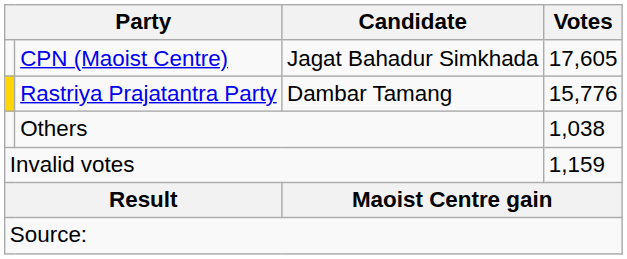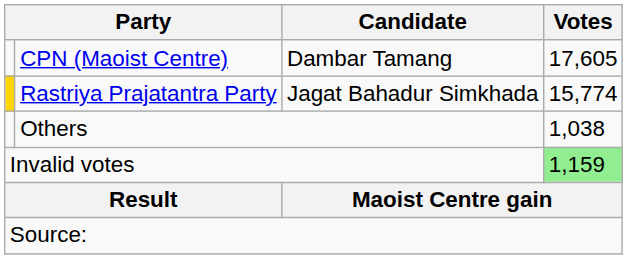(413, 57) Jagat Bahadur Simkhada -> (370, 57) Dambar Tamang
(370, 93) Dambar Tamang -> (413, 93) Jagat Bahadur Simkhada
(583, 93) 15,776 -> (583, 93) 15,774
(577, 164) no background -> (577, 164) lightgreen background
